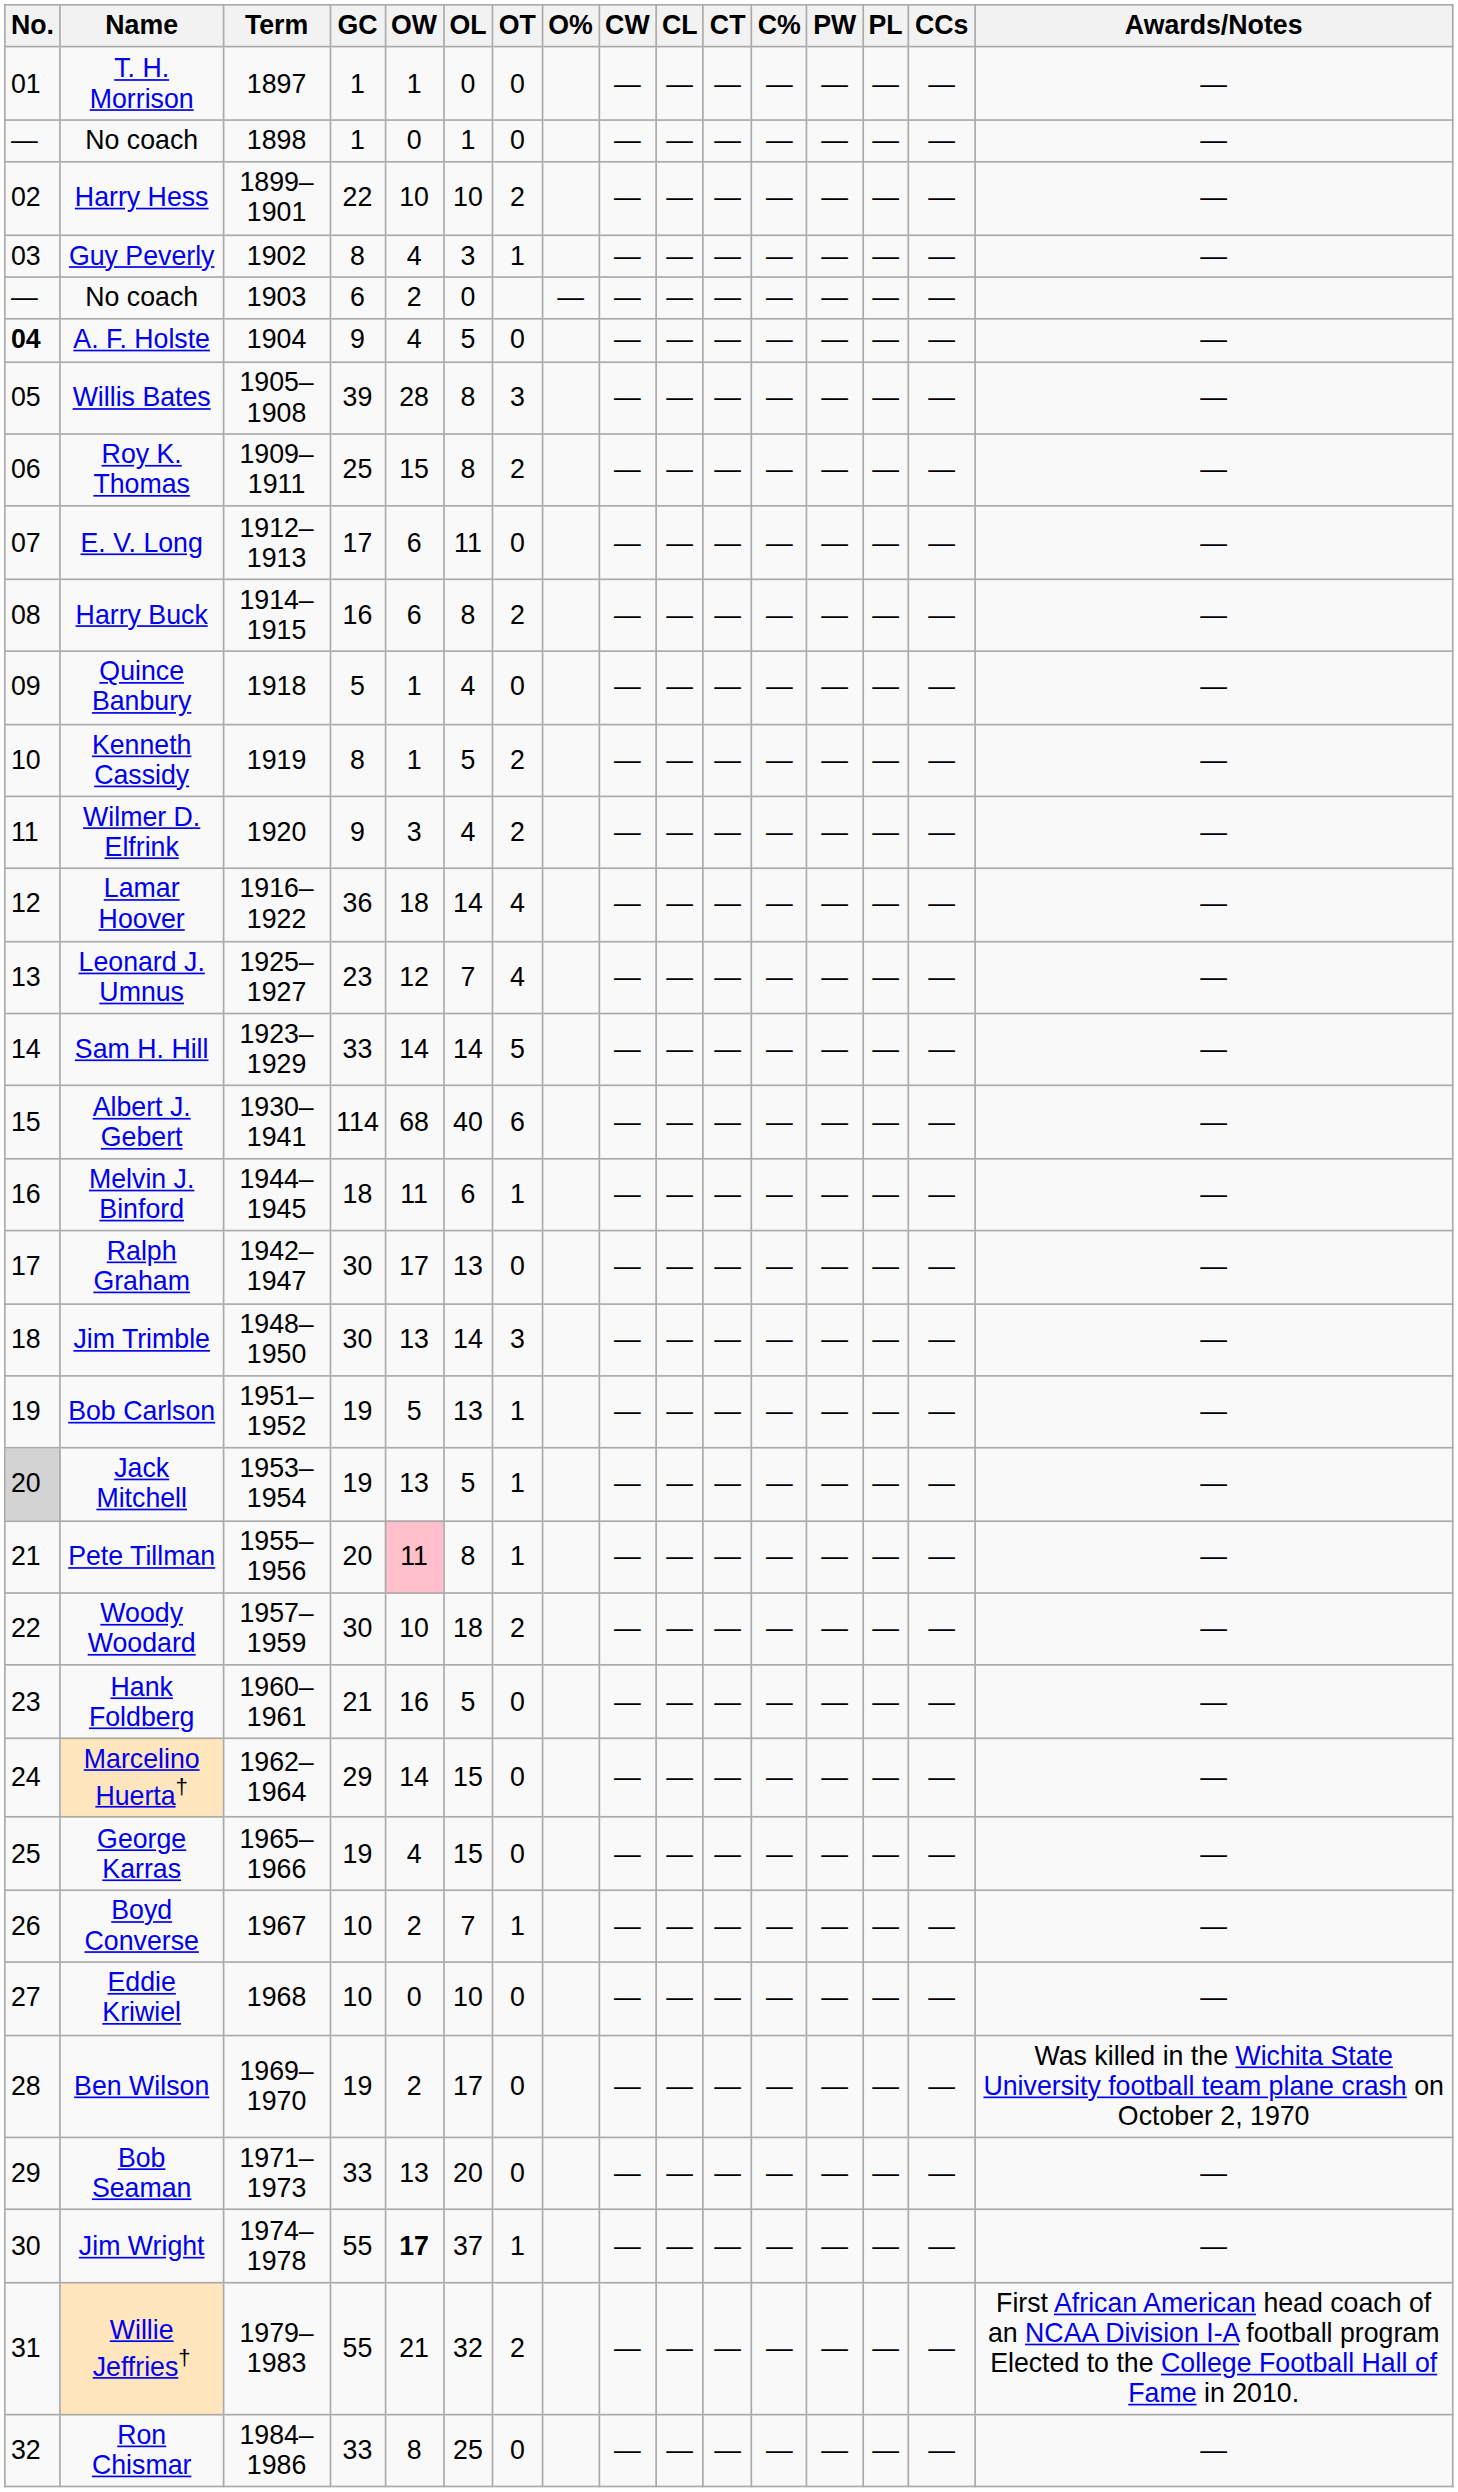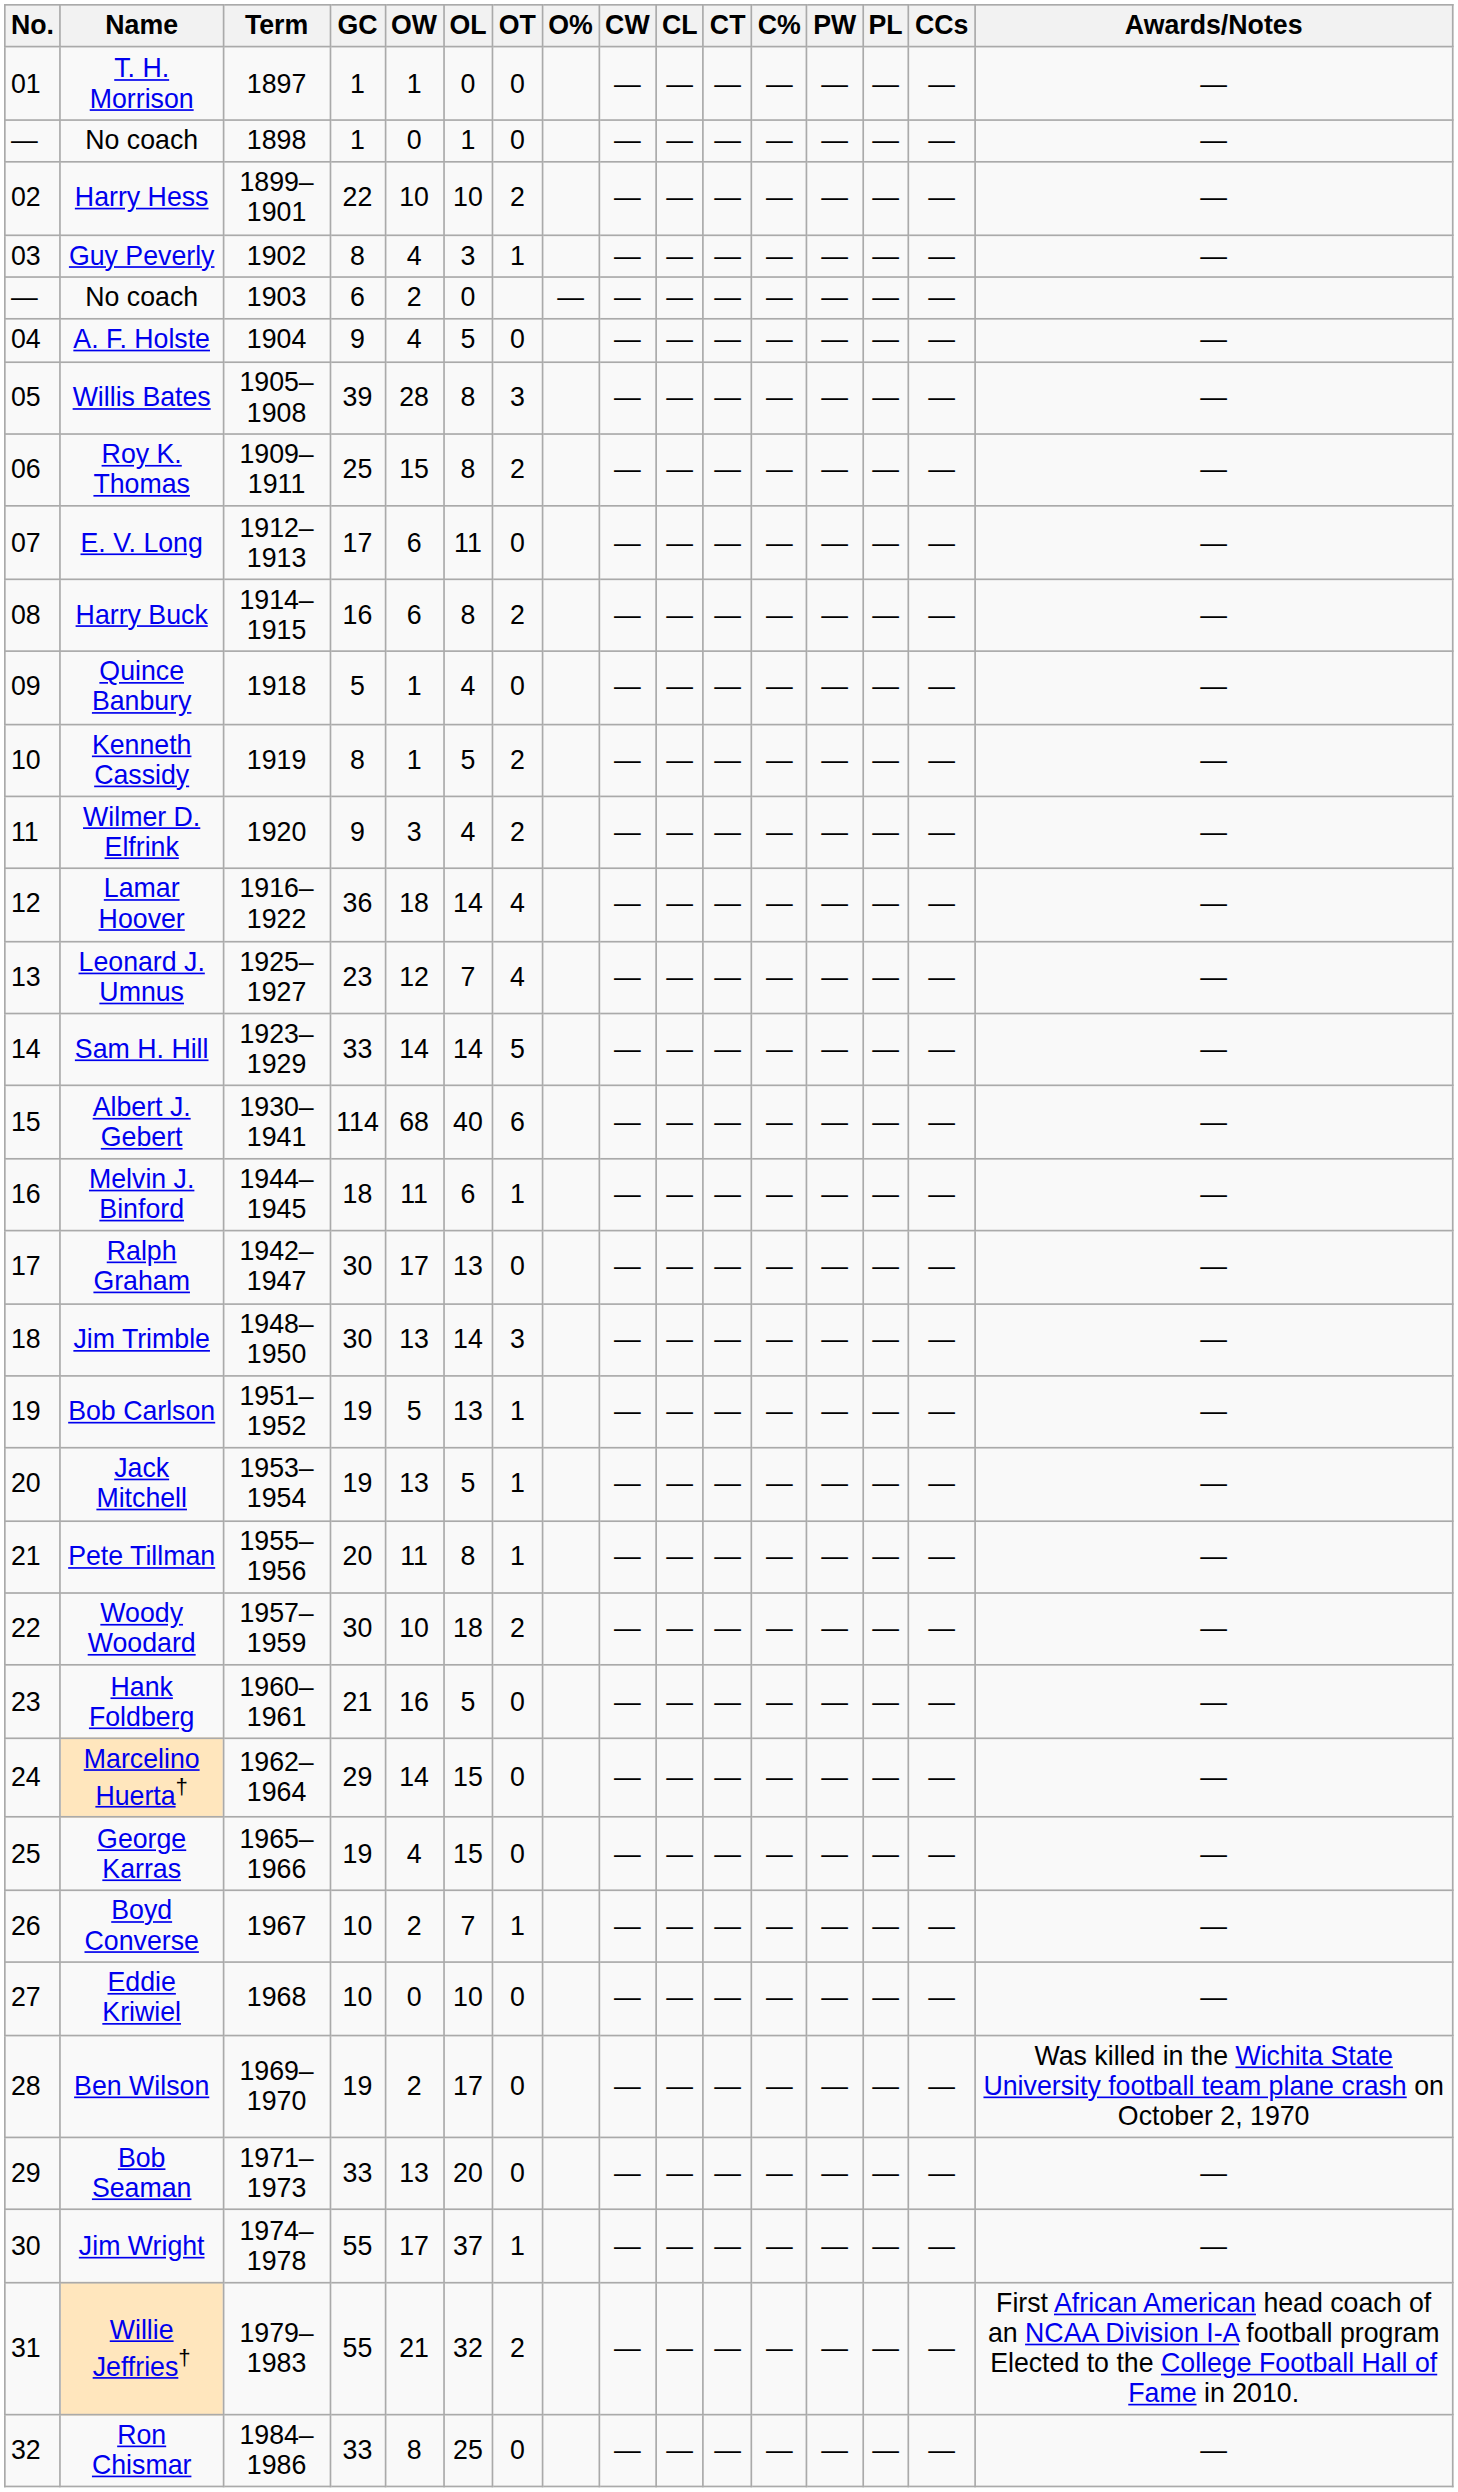(26, 340) bold -> (26, 340) normal
(26, 1484) lightgrey background -> (26, 1484) no background
(414, 1556) pink background -> (414, 1556) no background
(414, 2245) bold -> (414, 2245) normal
